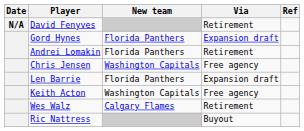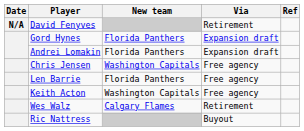(229, 52) Retirement -> (241, 52) Expansion draft
(241, 79) Expansion draft -> (231, 79) Free agency
